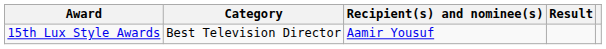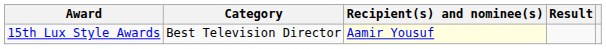(390, 34) no background -> (390, 34) lightyellow background
